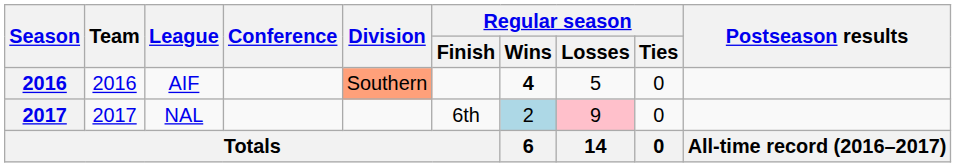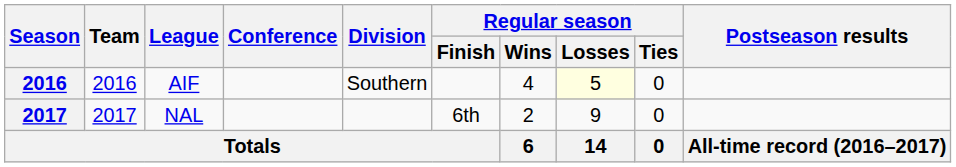(387, 84) lightsalmon background -> (387, 84) no background
(528, 84) bold -> (528, 84) normal
(595, 84) no background -> (595, 84) lightyellow background
(528, 115) lightblue background -> (528, 115) no background
(595, 115) pink background -> (595, 115) no background
